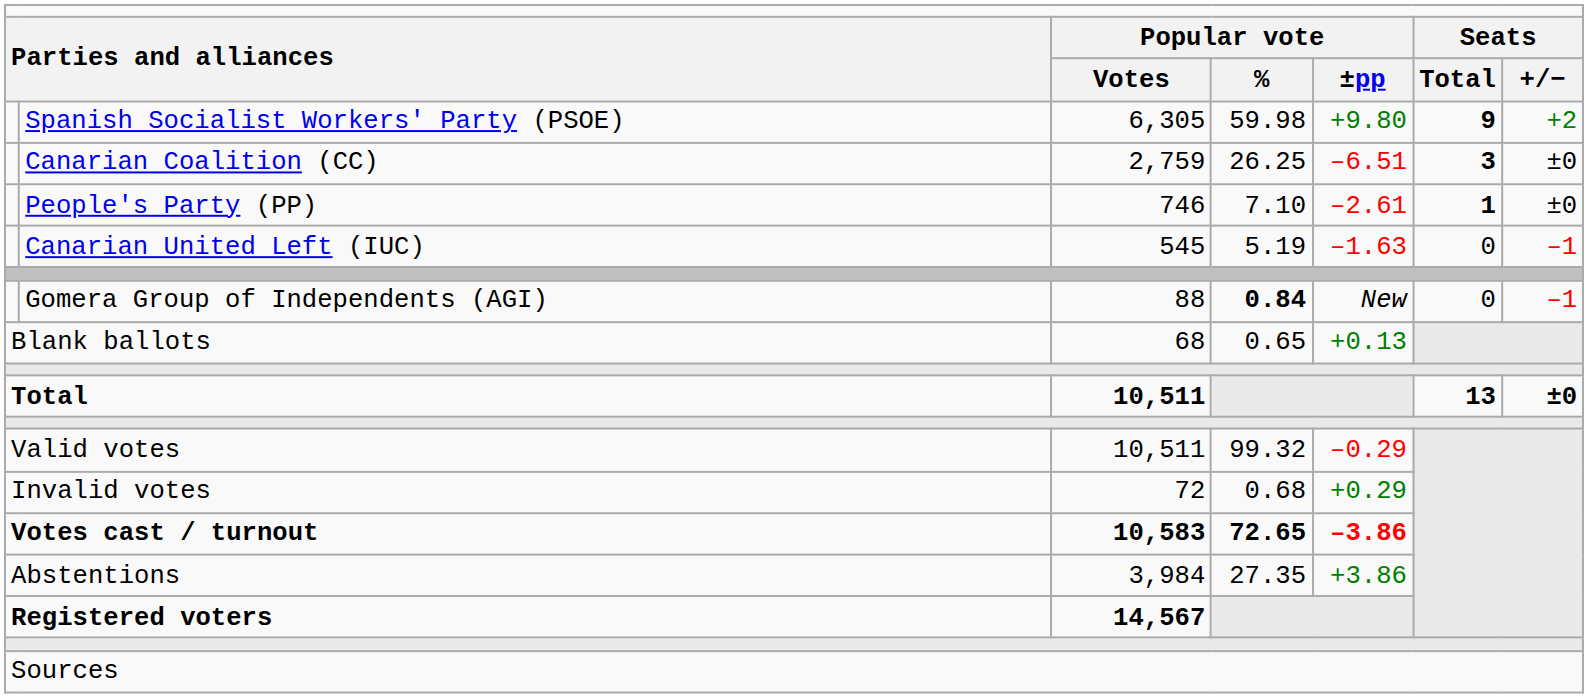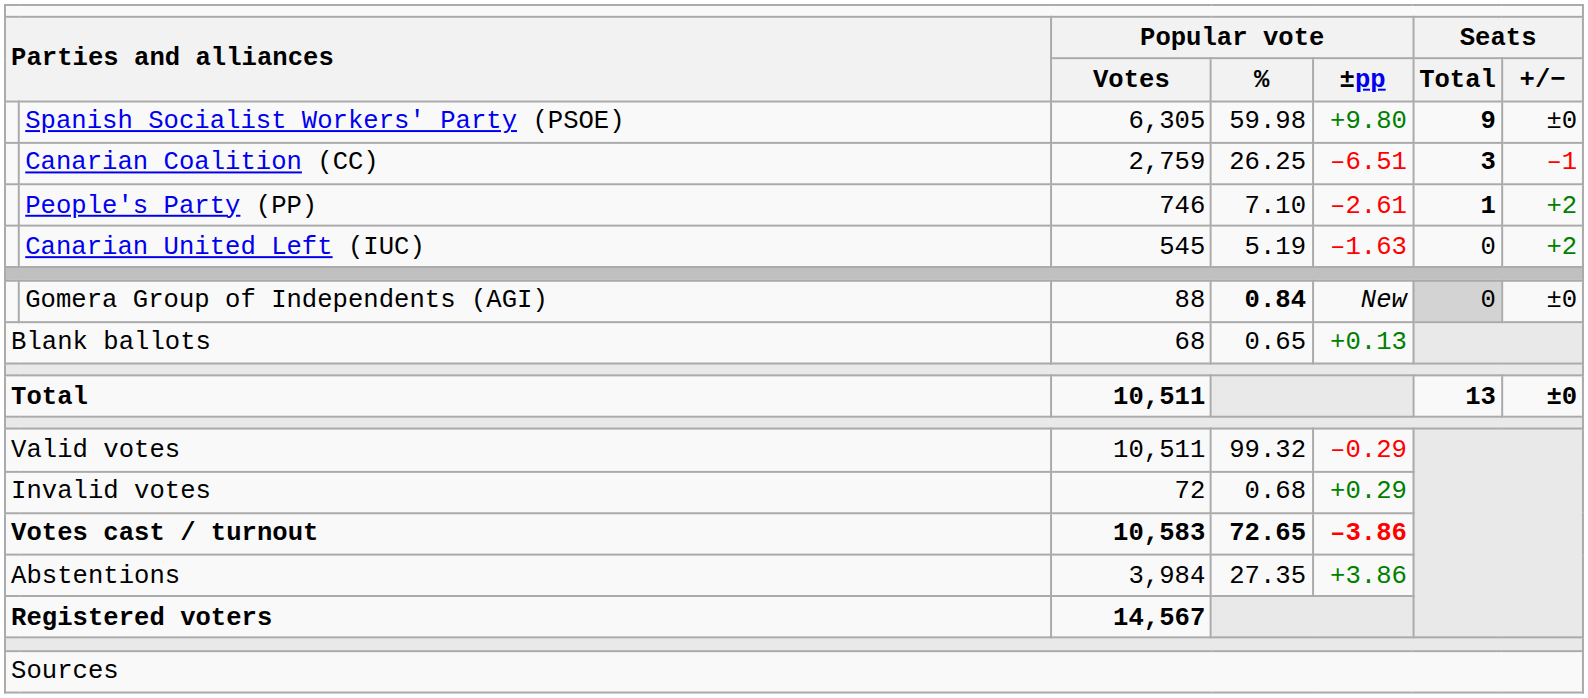(1562, 122) +2 -> (1562, 122) ±0
(1562, 163) ±0 -> (1562, 163) –1
(1562, 205) ±0 -> (1562, 205) +2
(1562, 247) –1 -> (1562, 247) +2
(1488, 301) no background -> (1488, 301) lightgrey background
(1562, 301) –1 -> (1562, 301) ±0
